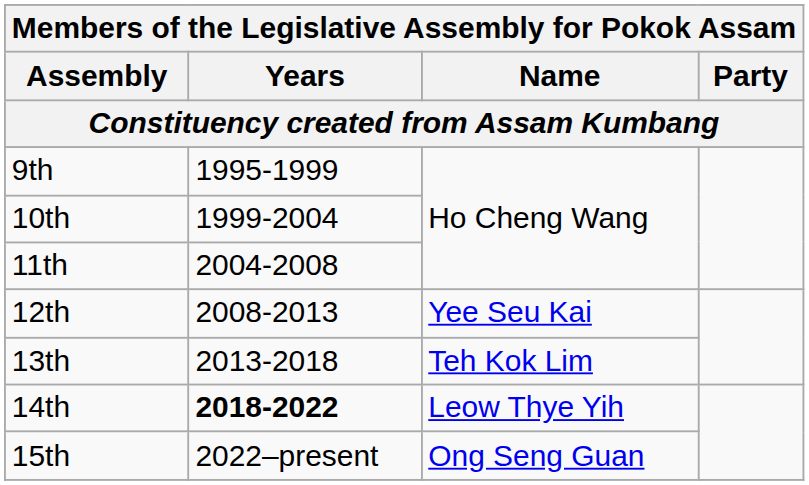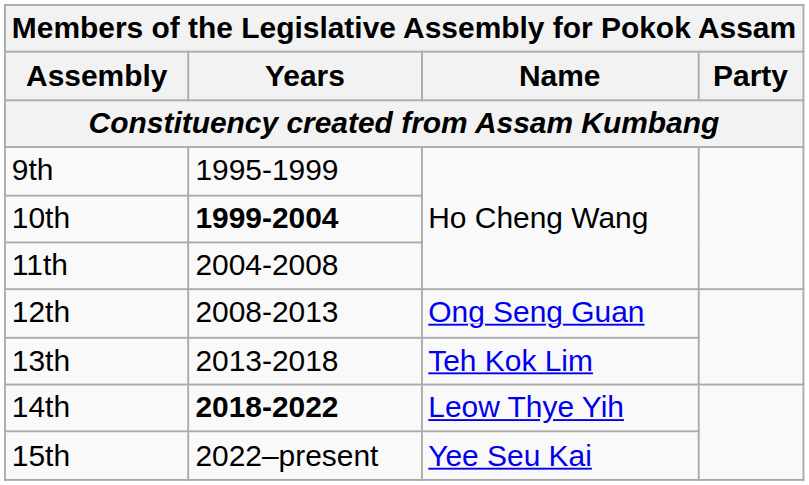(267, 218) normal -> (267, 218) bold
(510, 312) Yee Seu Kai -> (536, 312) Ong Seng Guan
(536, 455) Ong Seng Guan -> (510, 455) Yee Seu Kai
